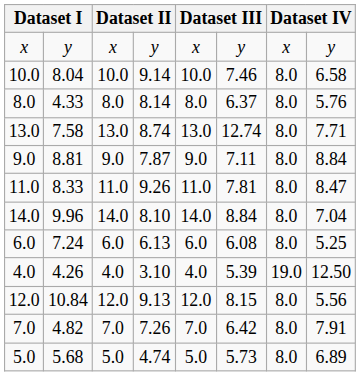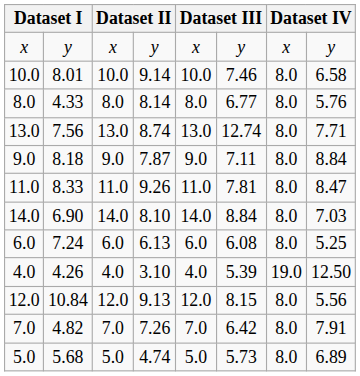(68, 74) 8.04 -> (68, 74) 8.01
(241, 103) 6.37 -> (241, 103) 6.77
(68, 131) 7.58 -> (68, 131) 7.56
(68, 159) 8.81 -> (68, 159) 8.18
(68, 215) 9.96 -> (68, 215) 6.90
(331, 215) 7.04 -> (331, 215) 7.03
